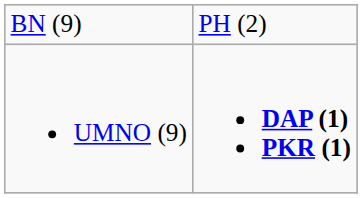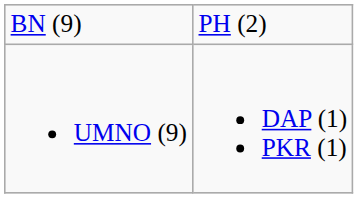(275, 133) bold -> (273, 133) normal
